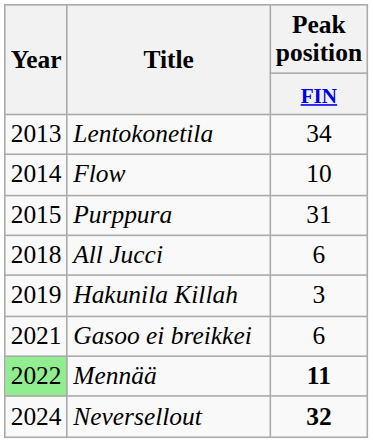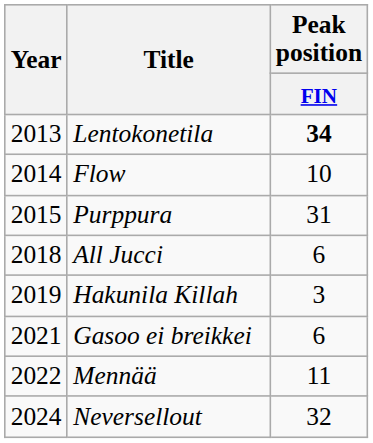(319, 133) normal -> (319, 133) bold
(36, 376) lightgreen background -> (36, 376) no background
(319, 376) bold -> (319, 376) normal
(319, 416) bold -> (319, 416) normal
